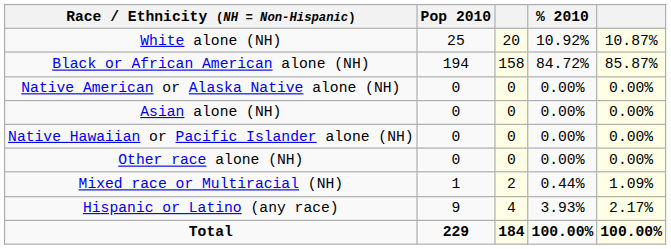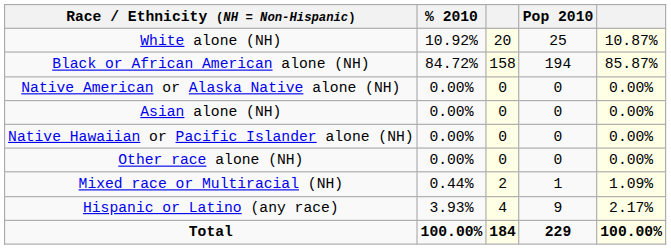columns swapped: (456, 17) <-> (562, 17)
